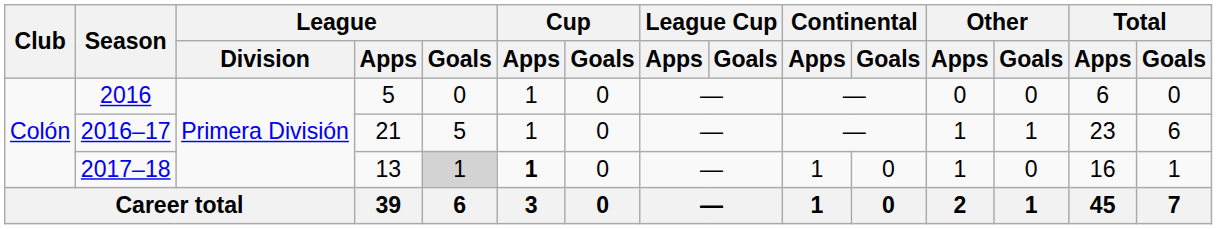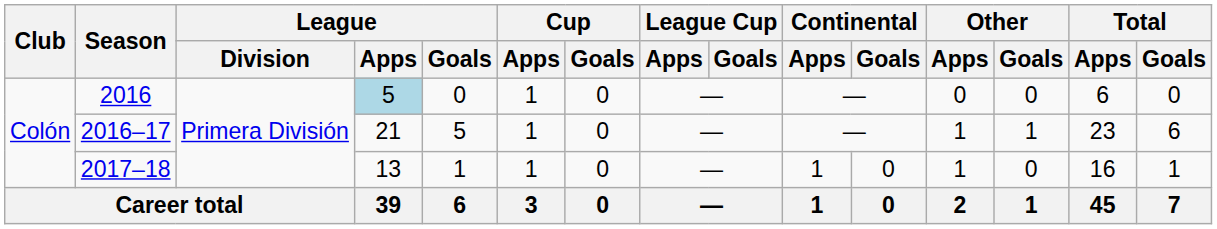(388, 95) no background -> (388, 95) lightblue background
(460, 168) lightgrey background -> (460, 168) no background
(531, 168) bold -> (531, 168) normal
